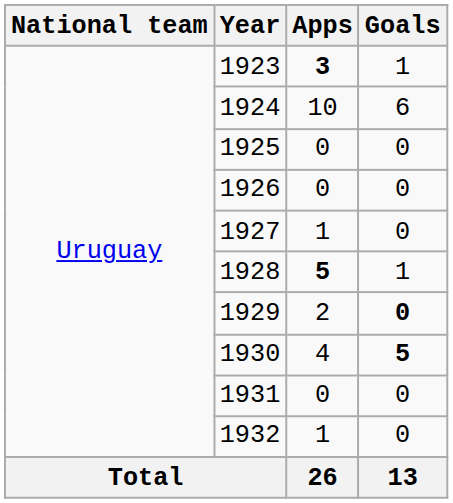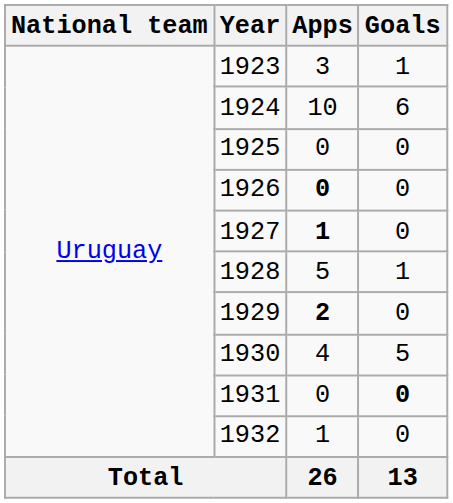(323, 67) bold -> (323, 67) normal
(323, 190) normal -> (323, 190) bold
(323, 231) normal -> (323, 231) bold
(323, 272) bold -> (323, 272) normal
(323, 313) normal -> (323, 313) bold
(403, 313) bold -> (403, 313) normal
(403, 354) bold -> (403, 354) normal
(403, 395) normal -> (403, 395) bold
